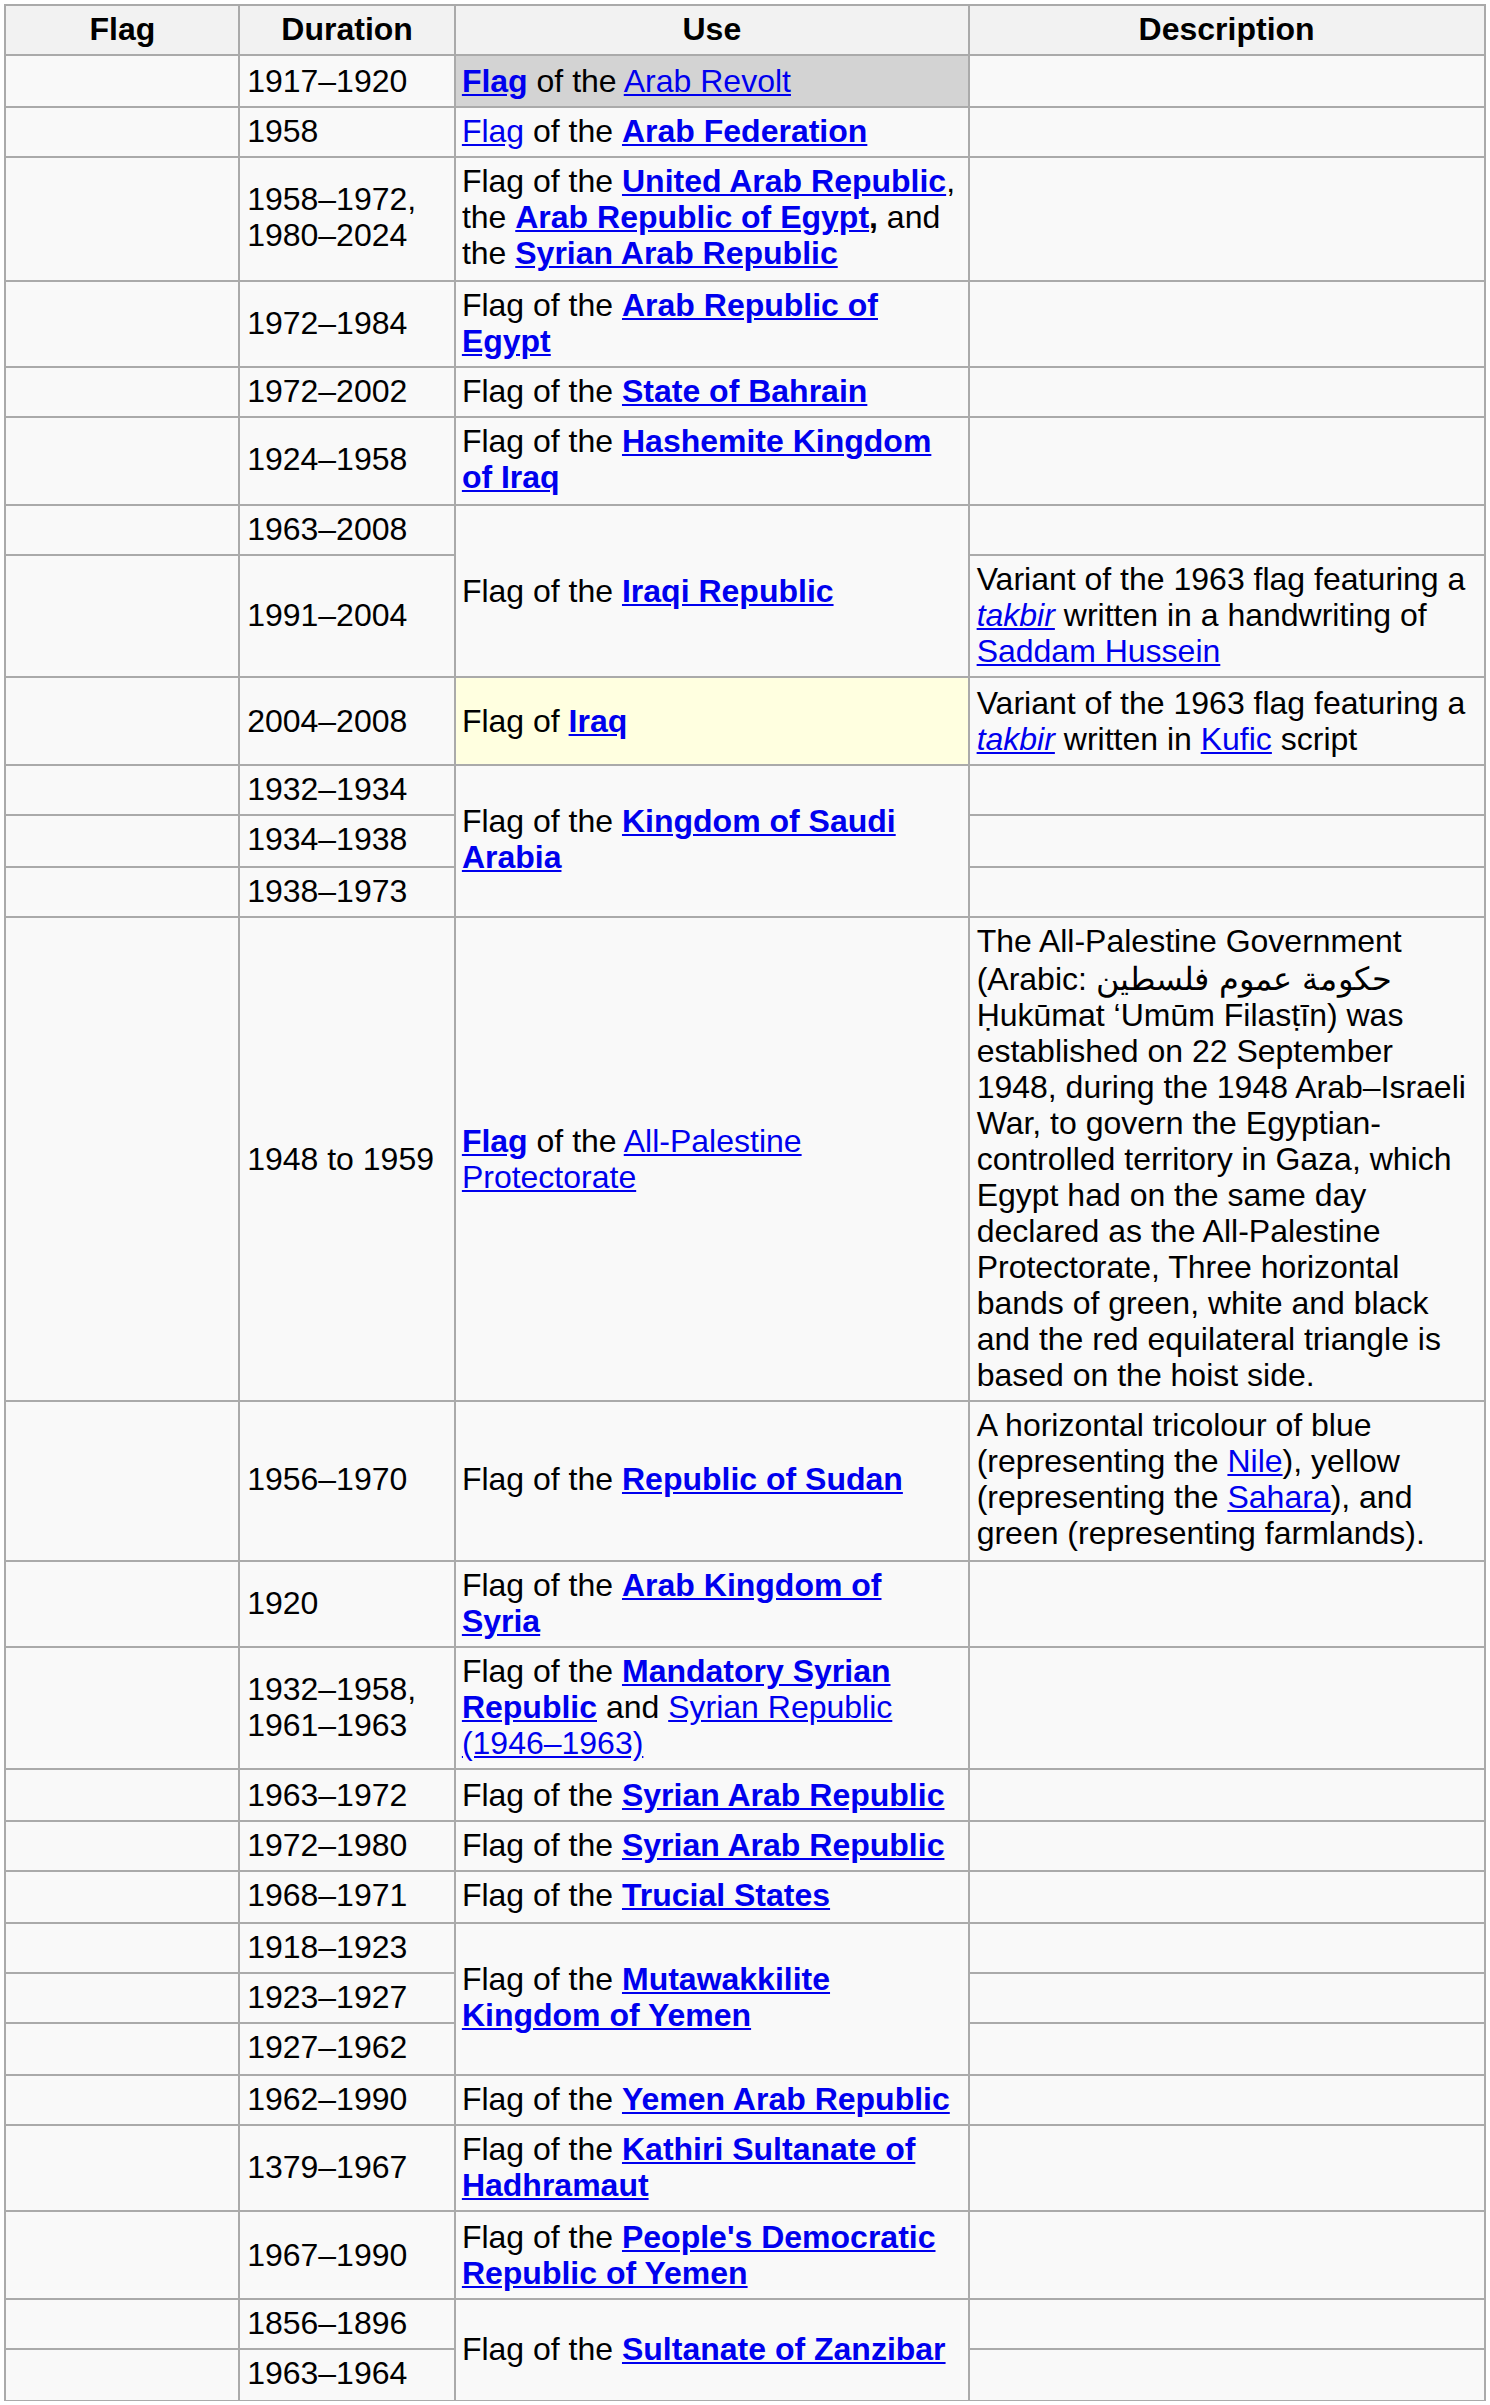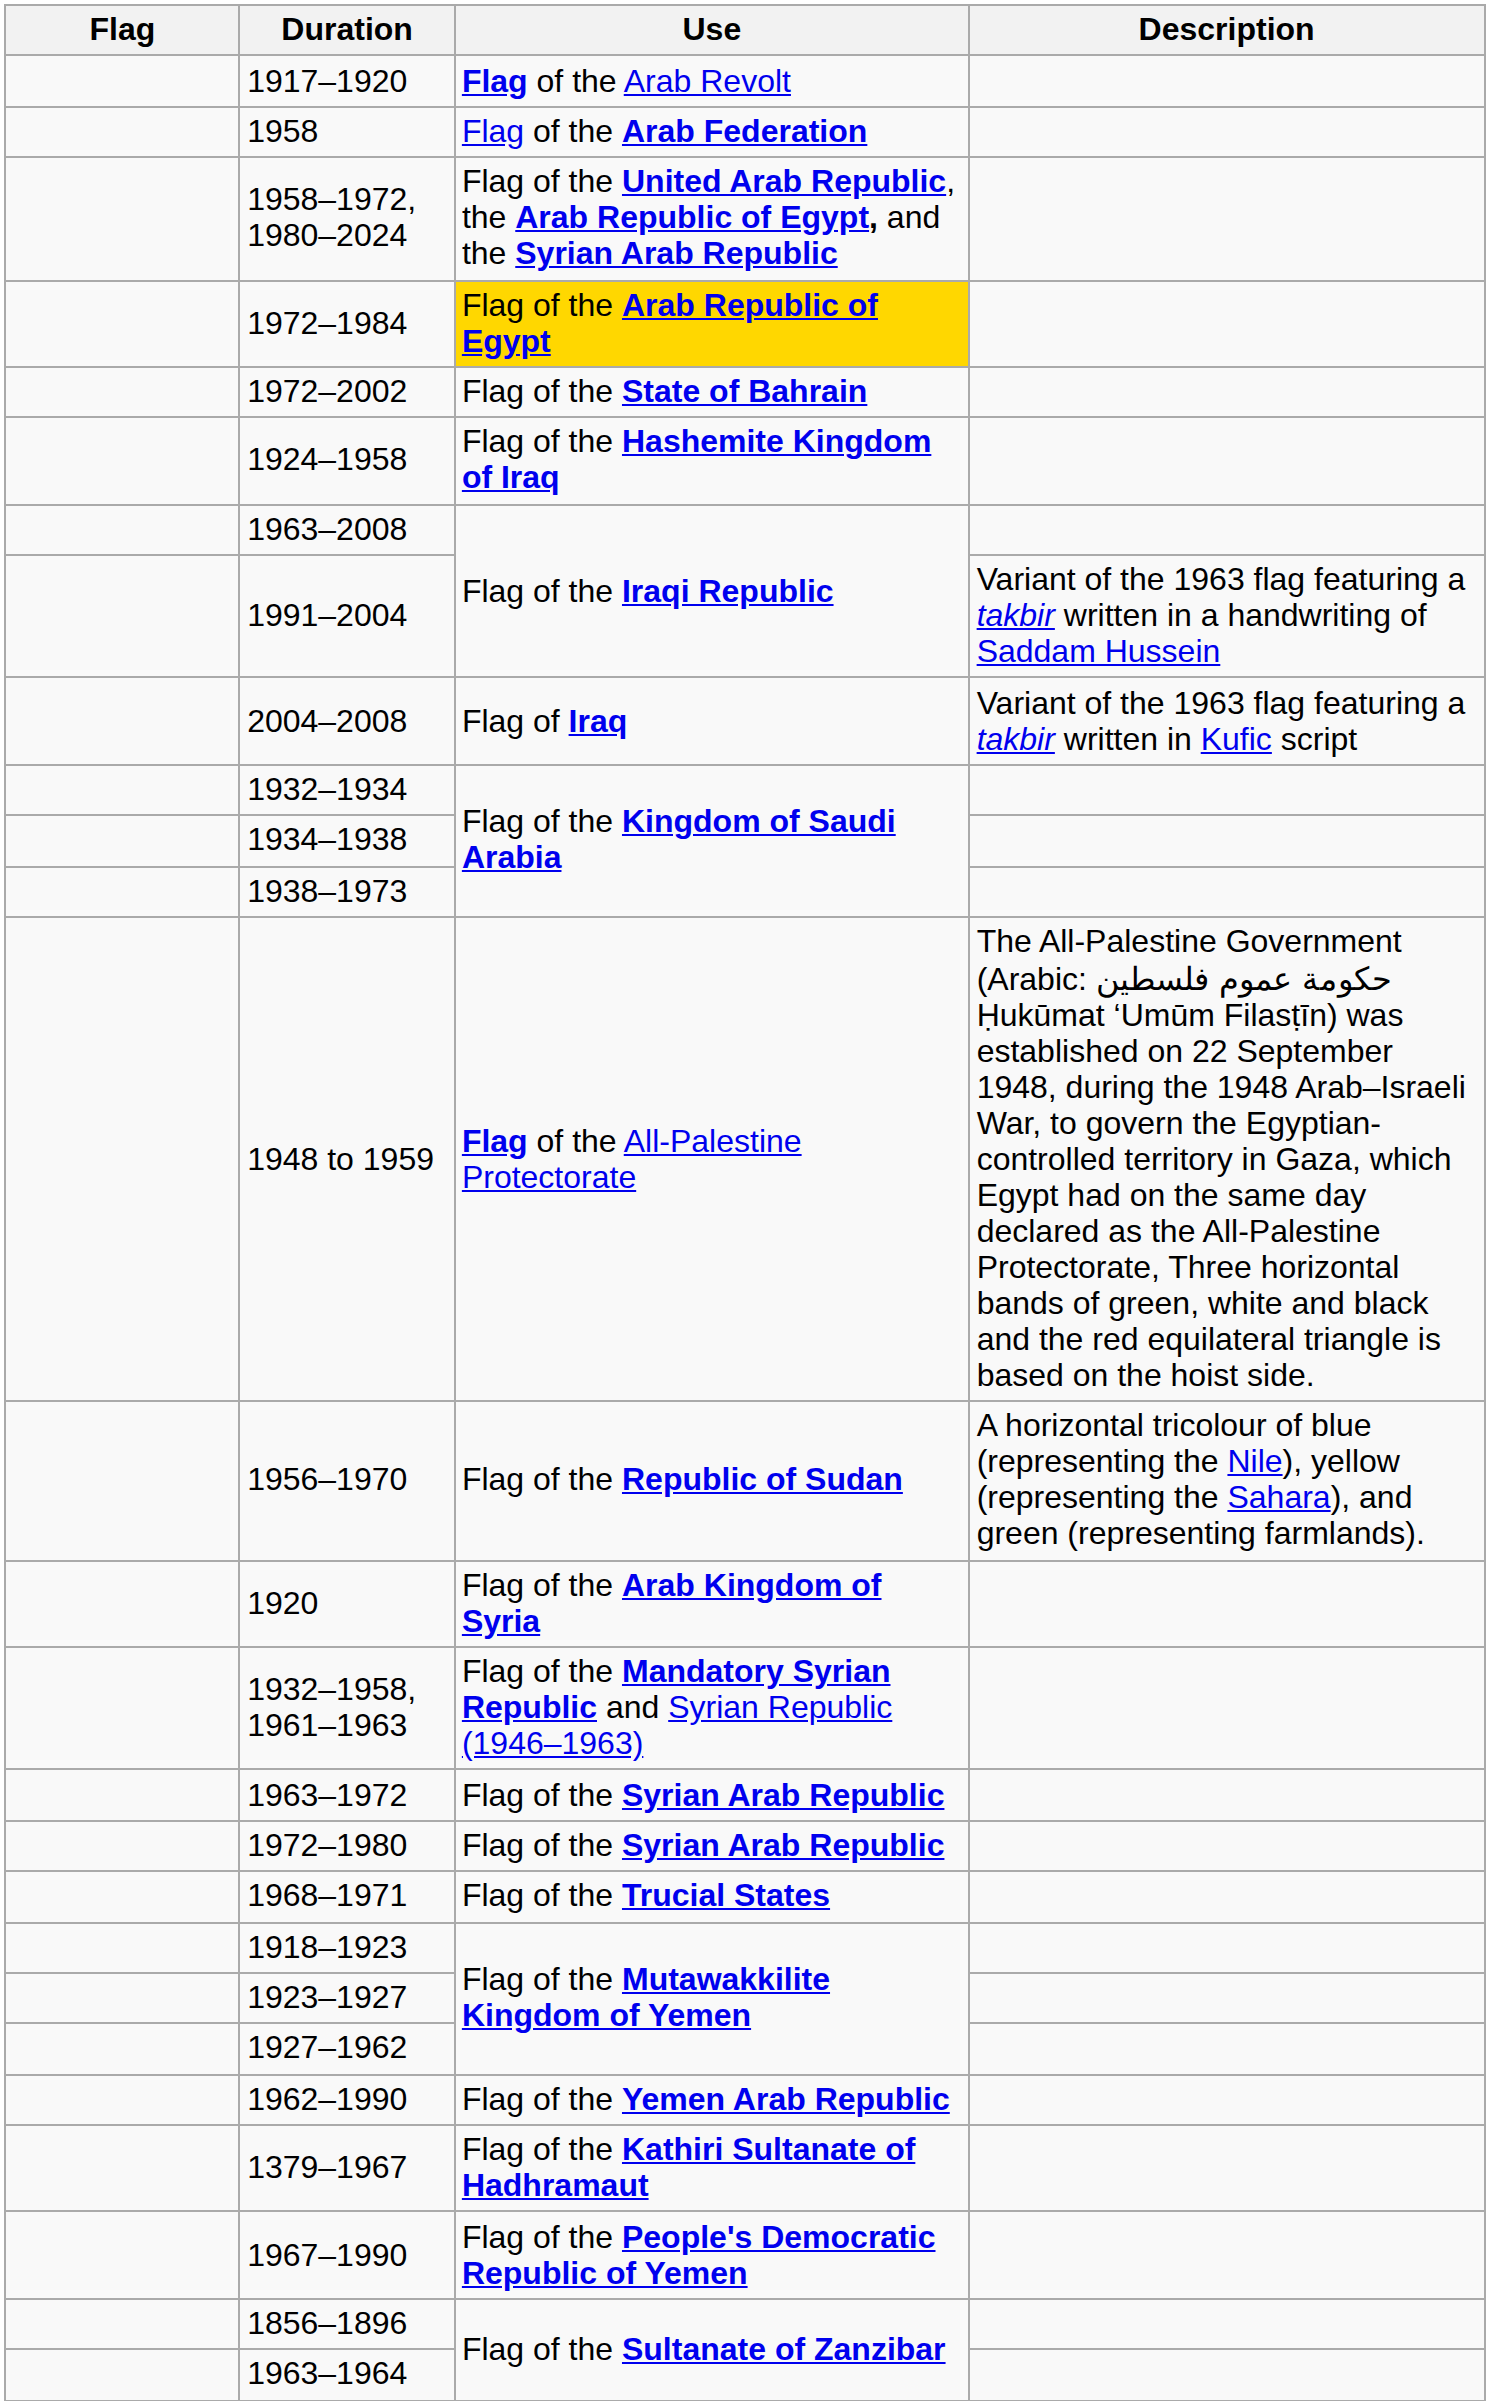(626, 80) lightgrey background -> (626, 80) no background
(670, 322) no background -> (670, 322) gold background
(545, 720) lightyellow background -> (545, 720) no background
